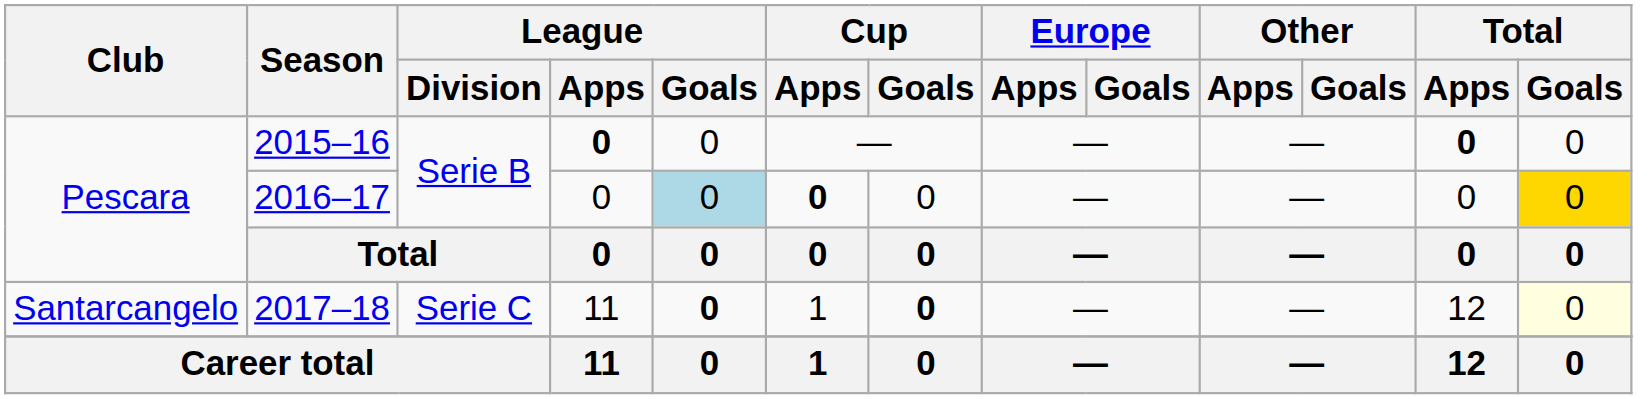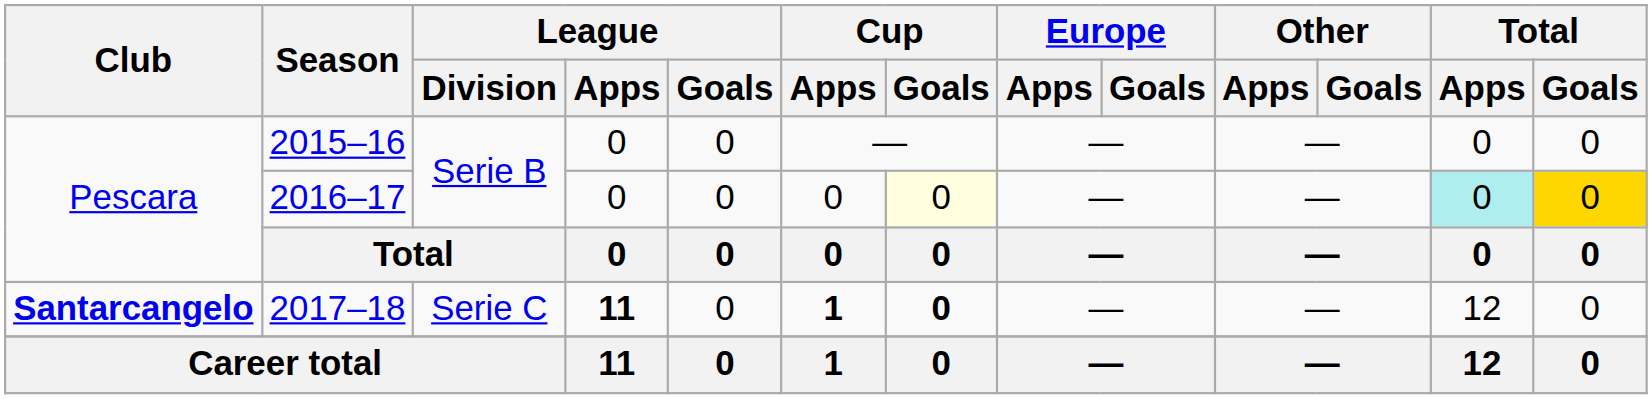(601, 142) bold -> (617, 142) normal
(1467, 142) bold -> (1482, 142) normal
(710, 198) lightblue background -> (725, 198) no background
(818, 198) bold -> (833, 198) normal
(926, 198) no background -> (941, 198) lightyellow background
(1467, 198) no background -> (1482, 198) paleturquoise background
(126, 308) normal -> (133, 308) bold
(601, 308) normal -> (617, 308) bold
(710, 308) bold -> (725, 308) normal
(818, 308) normal -> (833, 308) bold
(1575, 308) lightyellow background -> (1590, 308) no background
